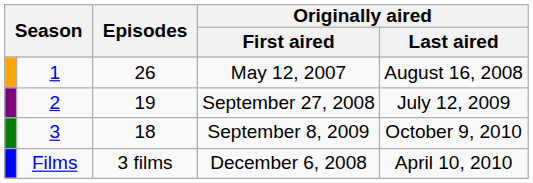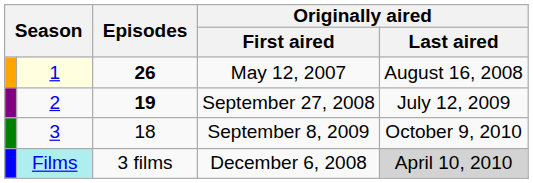(55, 72) no background -> (55, 72) lightyellow background
(145, 72) normal -> (145, 72) bold
(145, 102) normal -> (145, 102) bold
(55, 162) no background -> (55, 162) paleturquoise background
(454, 162) no background -> (454, 162) lightgrey background
